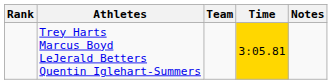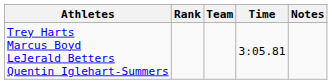columns swapped: (21, 14) <-> (120, 14)
(262, 51) gold background -> (262, 51) no background
